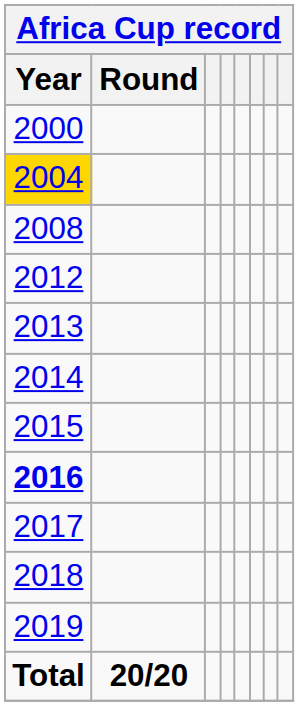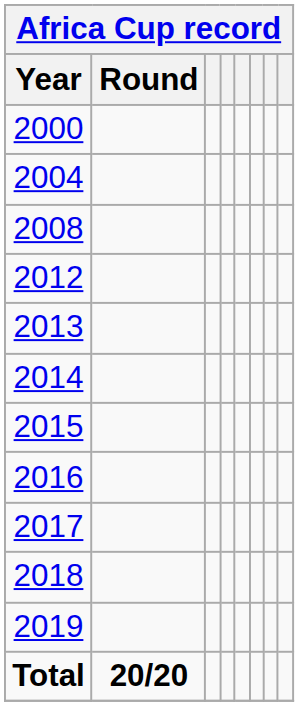(48, 178) gold background -> (48, 178) no background
(48, 476) bold -> (48, 476) normal
